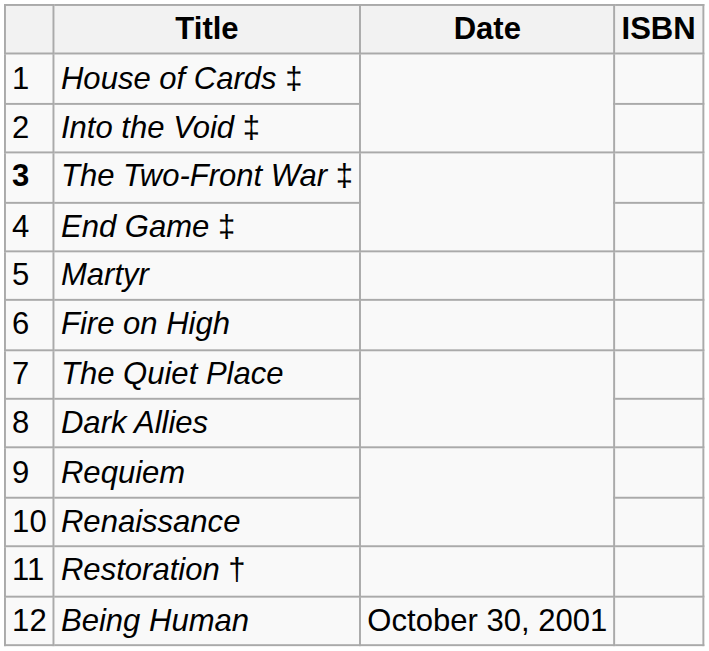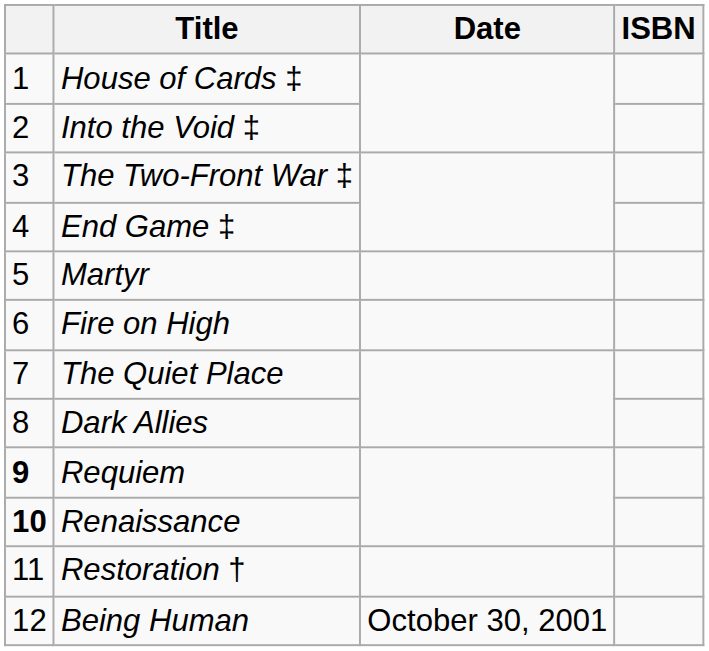(21, 176) bold -> (21, 176) normal
(21, 472) normal -> (21, 472) bold
(29, 521) normal -> (29, 521) bold
